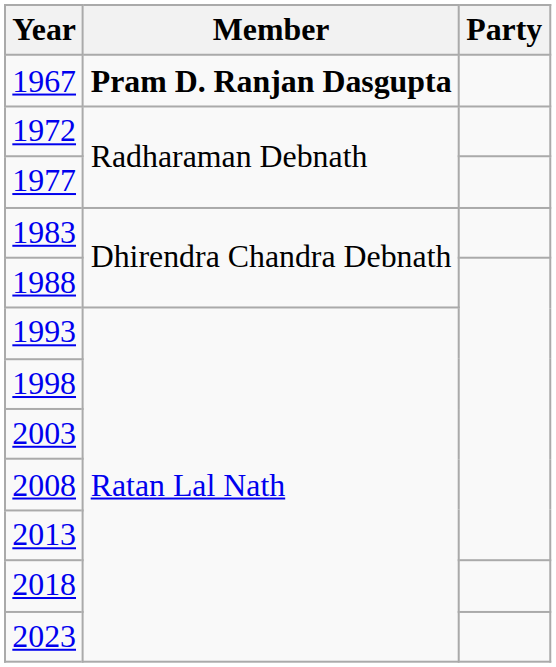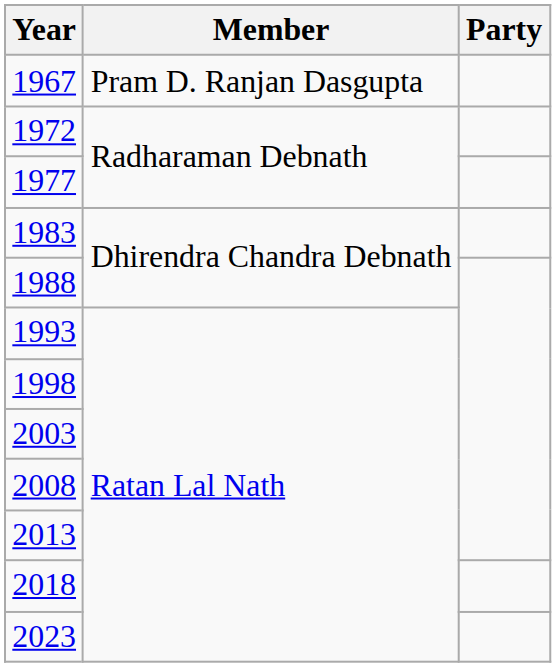(271, 80) bold -> (257, 80) normal
